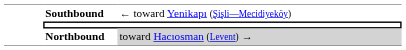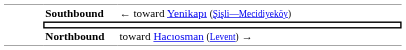(186, 37) lightgrey background -> (186, 37) no background
